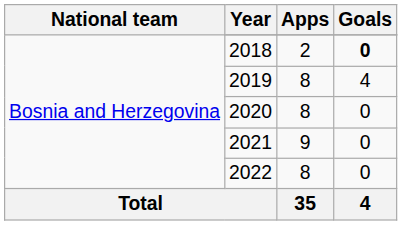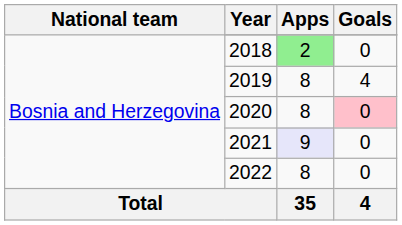(305, 50) no background -> (305, 50) lightgreen background
(365, 50) bold -> (365, 50) normal
(365, 111) no background -> (365, 111) pink background
(305, 142) no background -> (305, 142) lavender background
